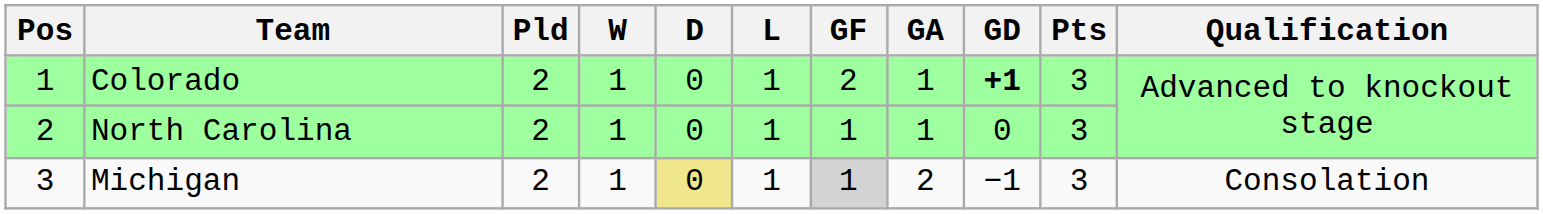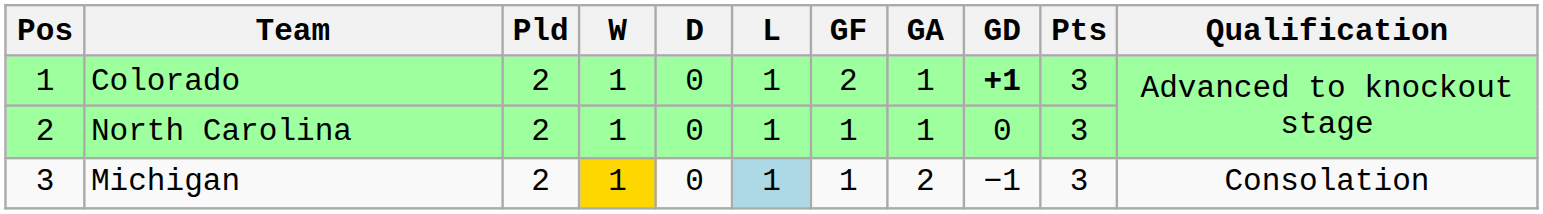(618, 182) no background -> (618, 182) gold background
(695, 182) khaki background -> (695, 182) no background
(771, 182) no background -> (771, 182) lightblue background
(848, 182) lightgrey background -> (848, 182) no background
